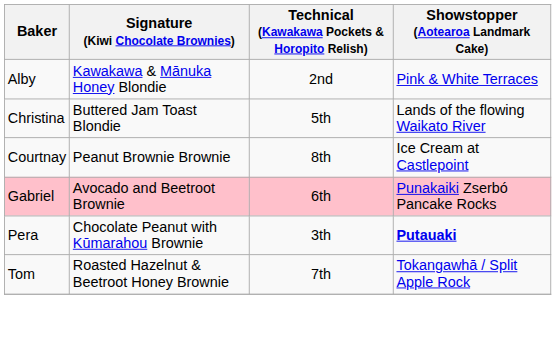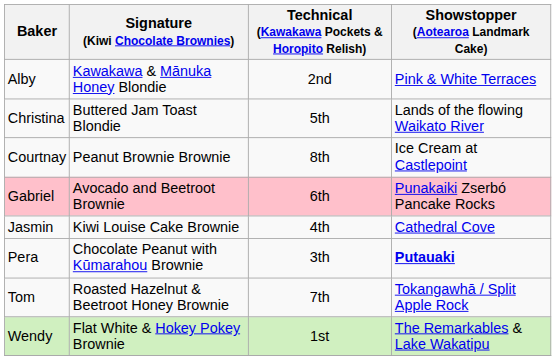+ row: (31, 227)
+ row: (30, 336)
